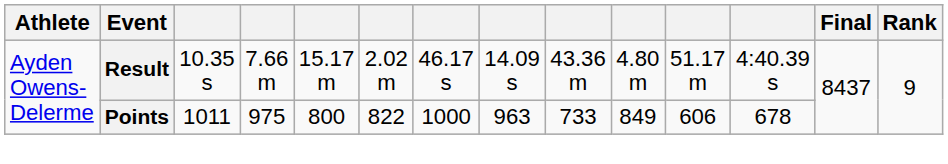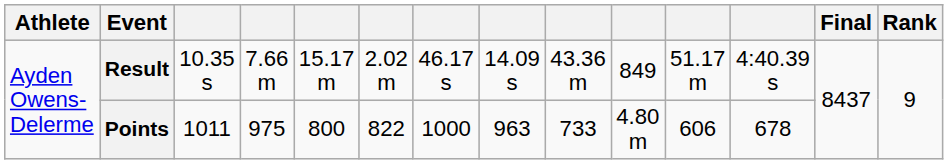(638, 70) 4.80 m -> (638, 70) 849
(638, 117) 849 -> (638, 130) 4.80 m
